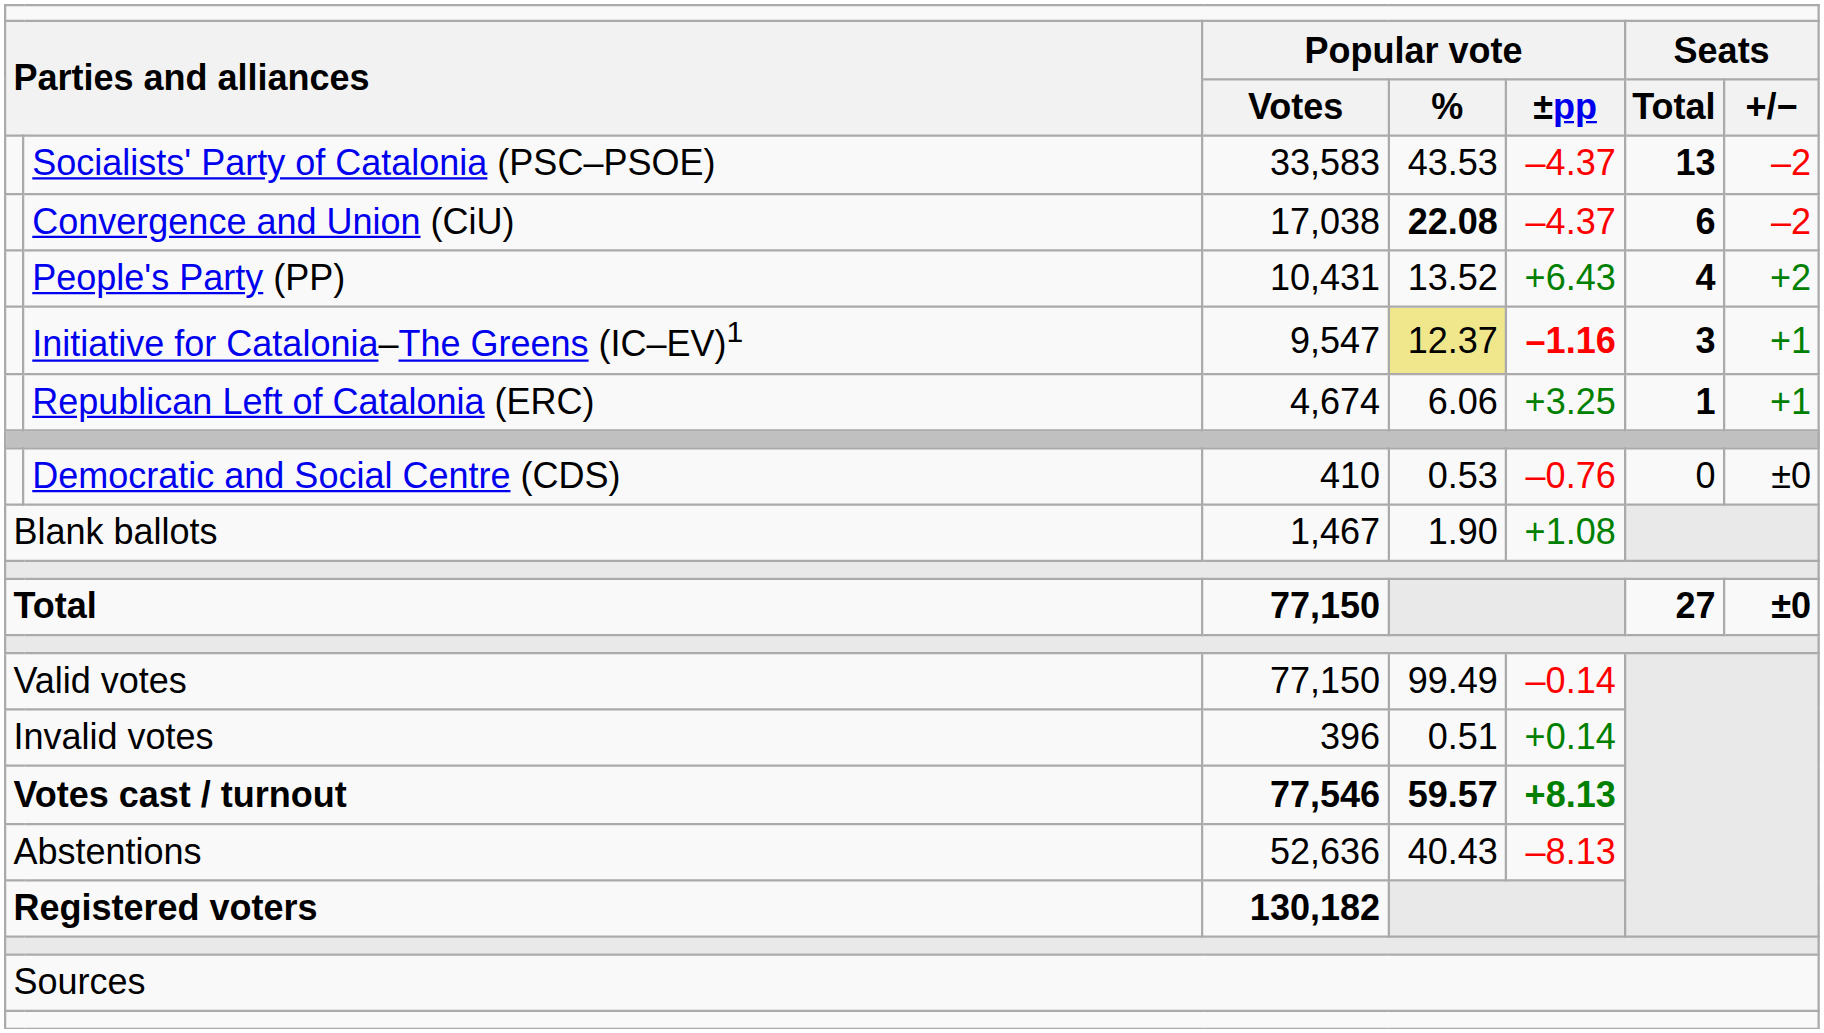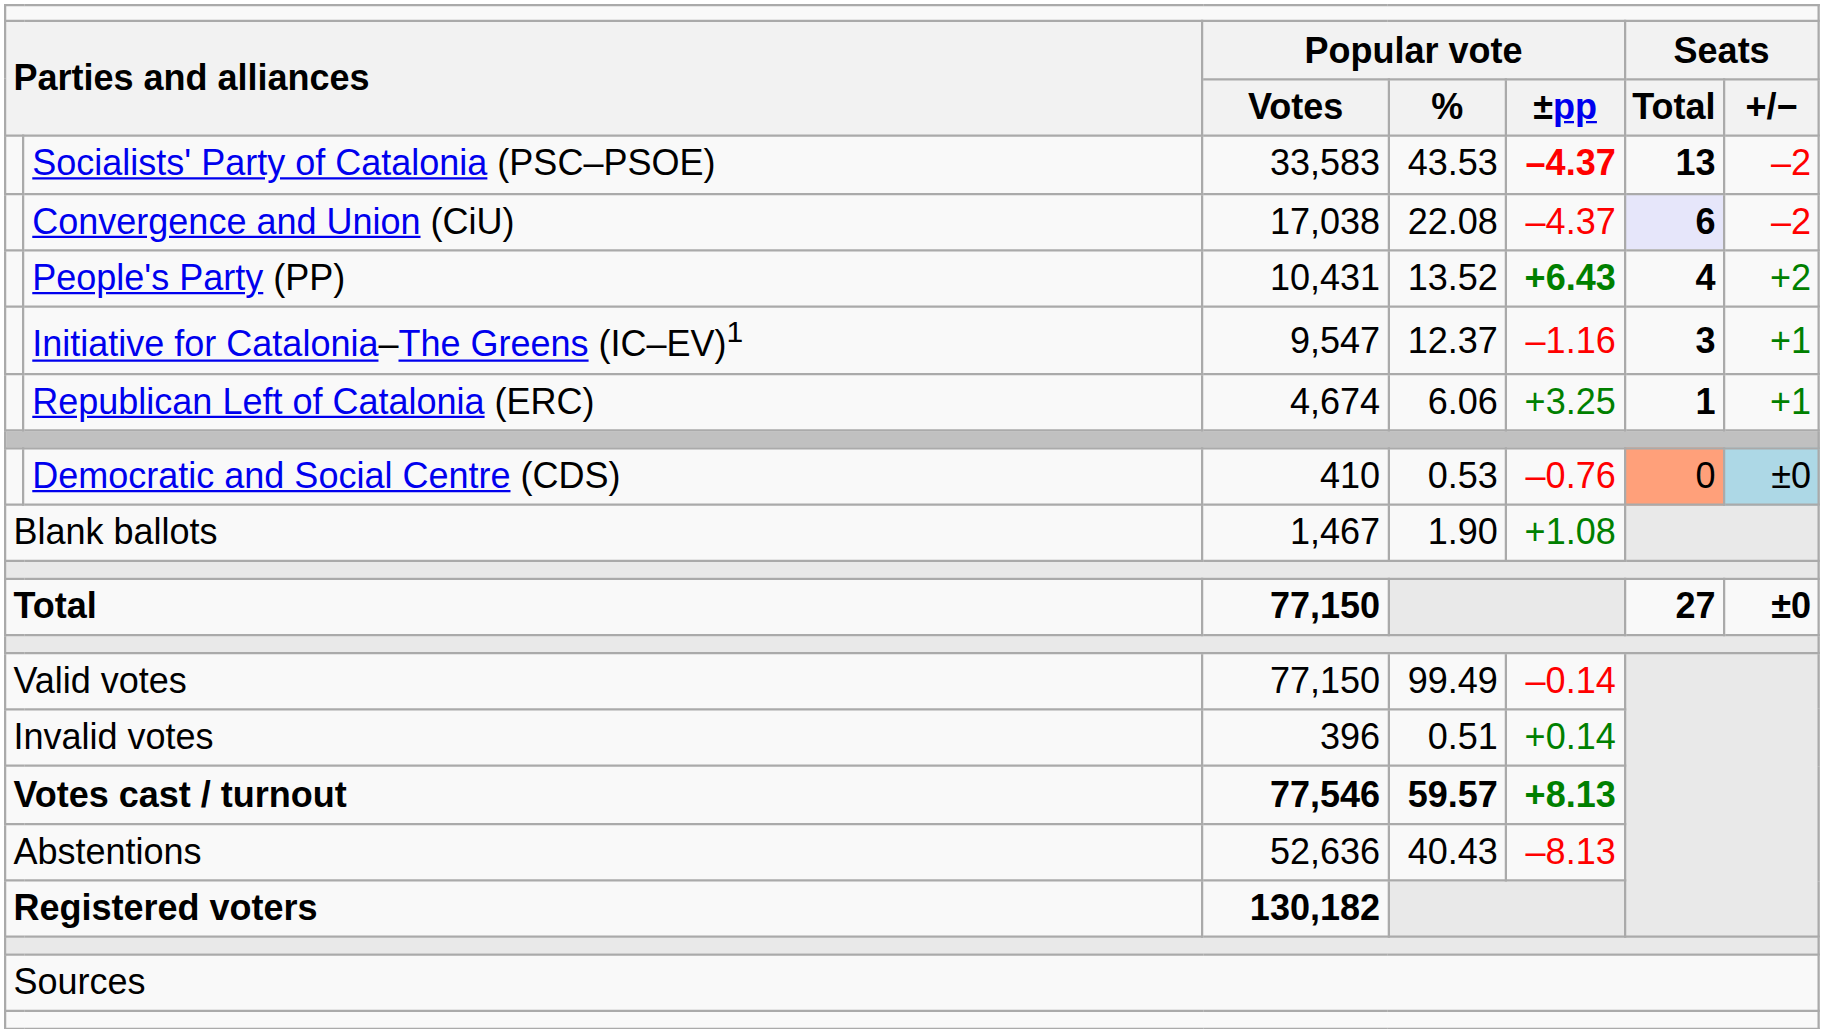(1571, 163) normal -> (1571, 163) bold
(1453, 220) bold -> (1453, 220) normal
(1706, 220) no background -> (1706, 220) lavender background
(1570, 278) normal -> (1570, 278) bold
(1453, 339) khaki background -> (1453, 339) no background
(1571, 339) bold -> (1571, 339) normal
(1706, 475) no background -> (1706, 475) lightsalmon background
(1791, 475) no background -> (1791, 475) lightblue background
